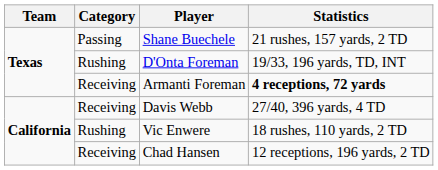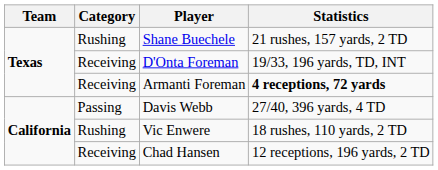(100, 39) Passing -> (102, 39) Rushing
(102, 61) Rushing -> (107, 61) Receiving
(107, 107) Receiving -> (100, 107) Passing
